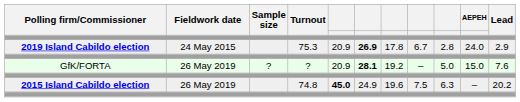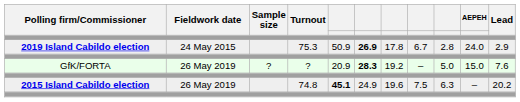(341, 47) 20.9 -> (341, 47) 50.9
(368, 66) 28.1 -> (368, 66) 28.3
(341, 85) 45.0 -> (341, 85) 45.1
